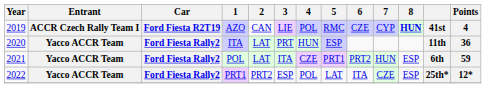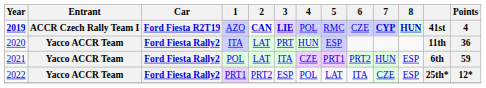(16, 28) normal -> (16, 28) bold
(262, 28) normal -> (262, 28) bold
(285, 28) normal -> (285, 28) bold
(386, 28) normal -> (386, 28) bold
